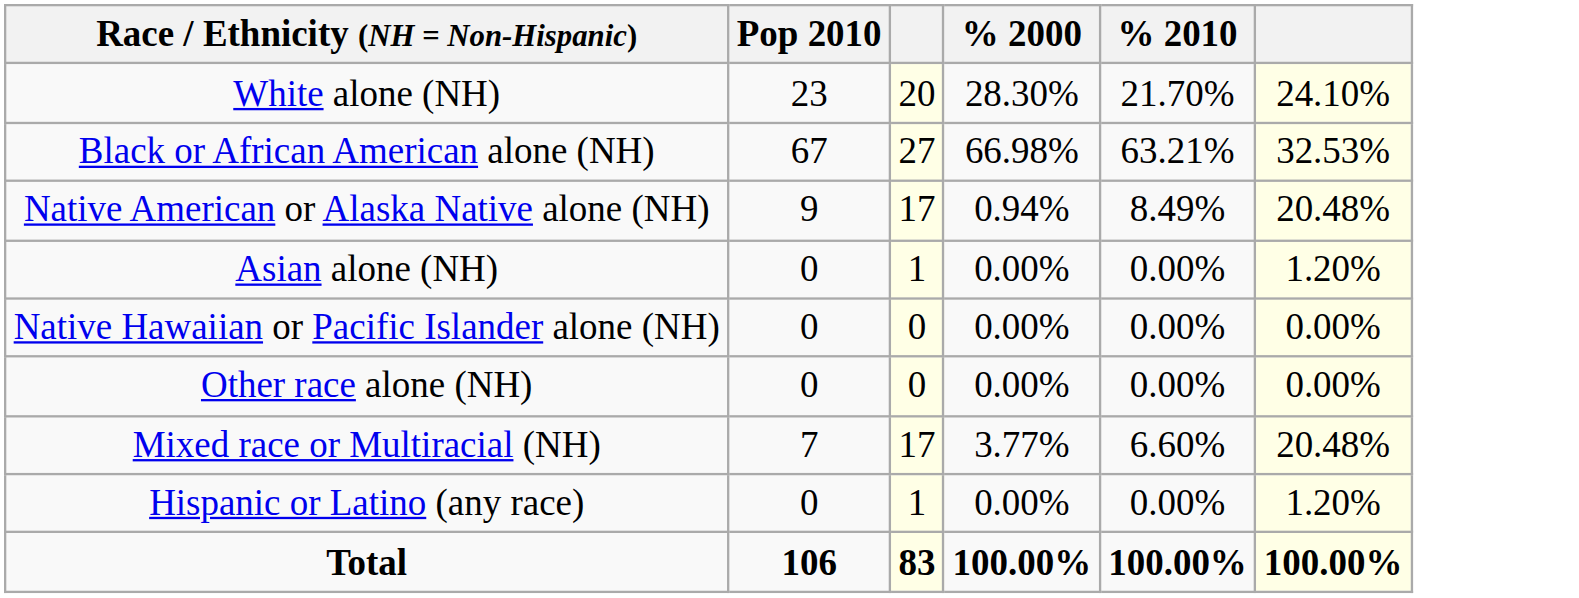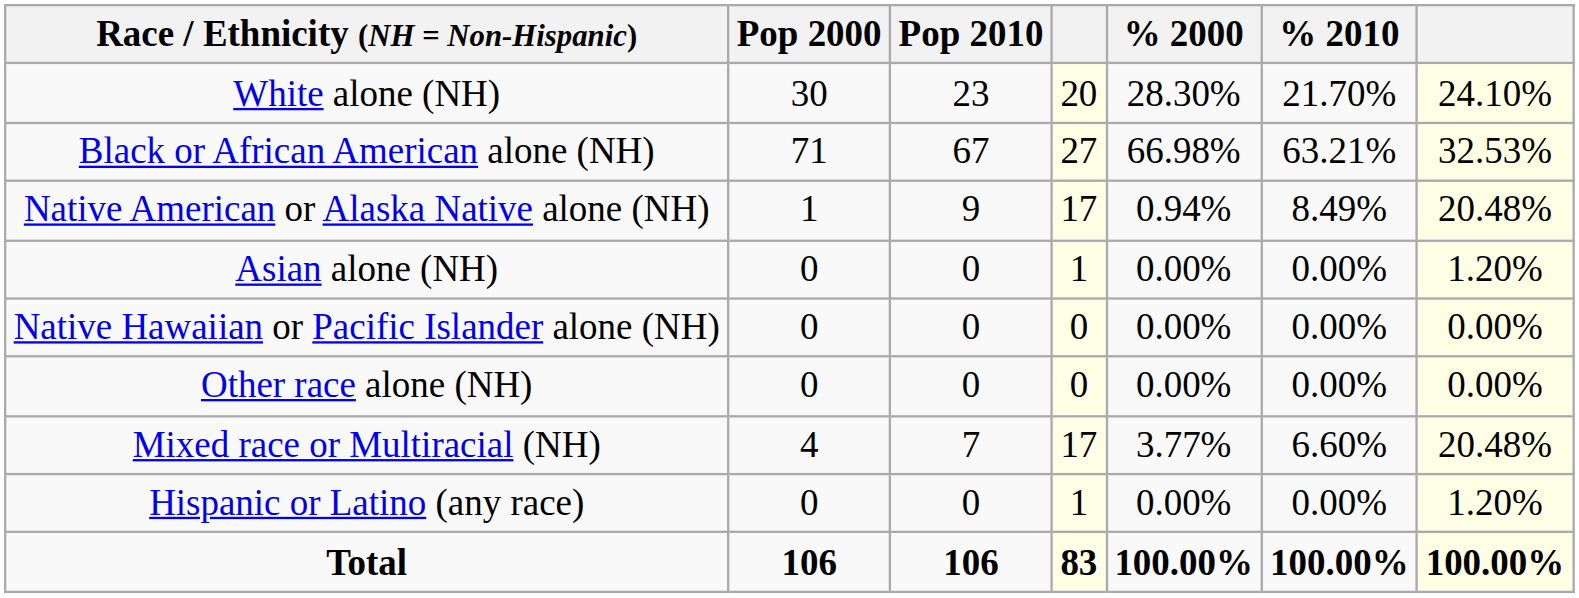+ column: (809, 33)
